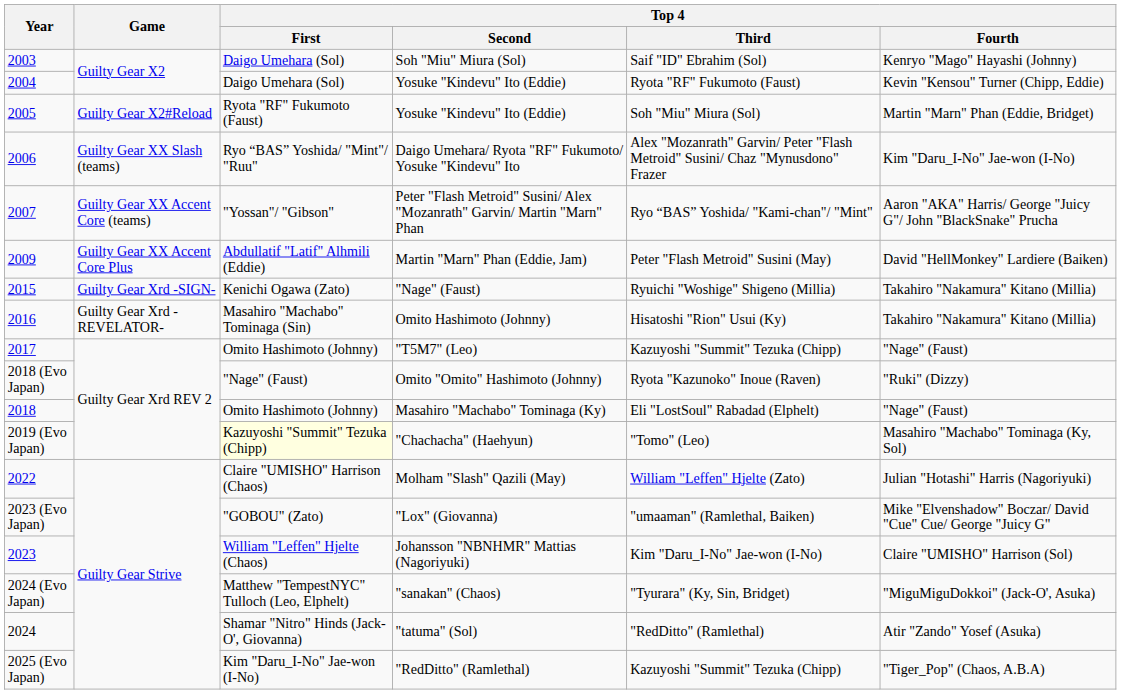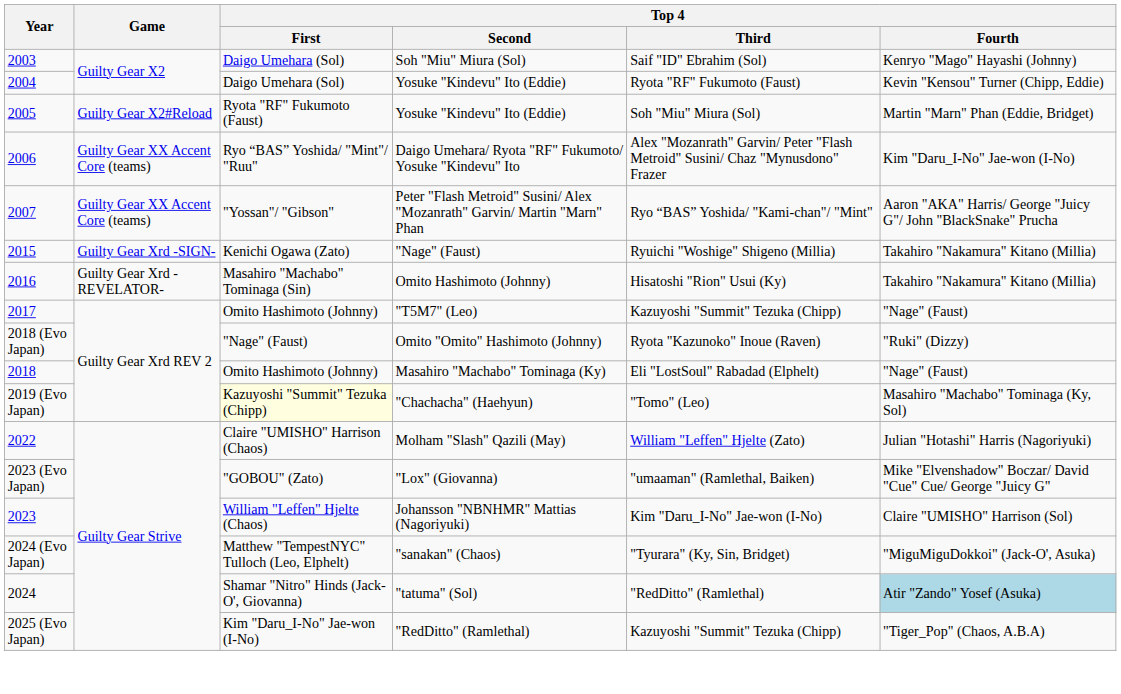(140, 158) Guilty Gear XX Slash (teams) -> (144, 158) Guilty Gear XX Accent Core (teams)
- row: (22, 259)
(962, 631) no background -> (962, 593) lightblue background
